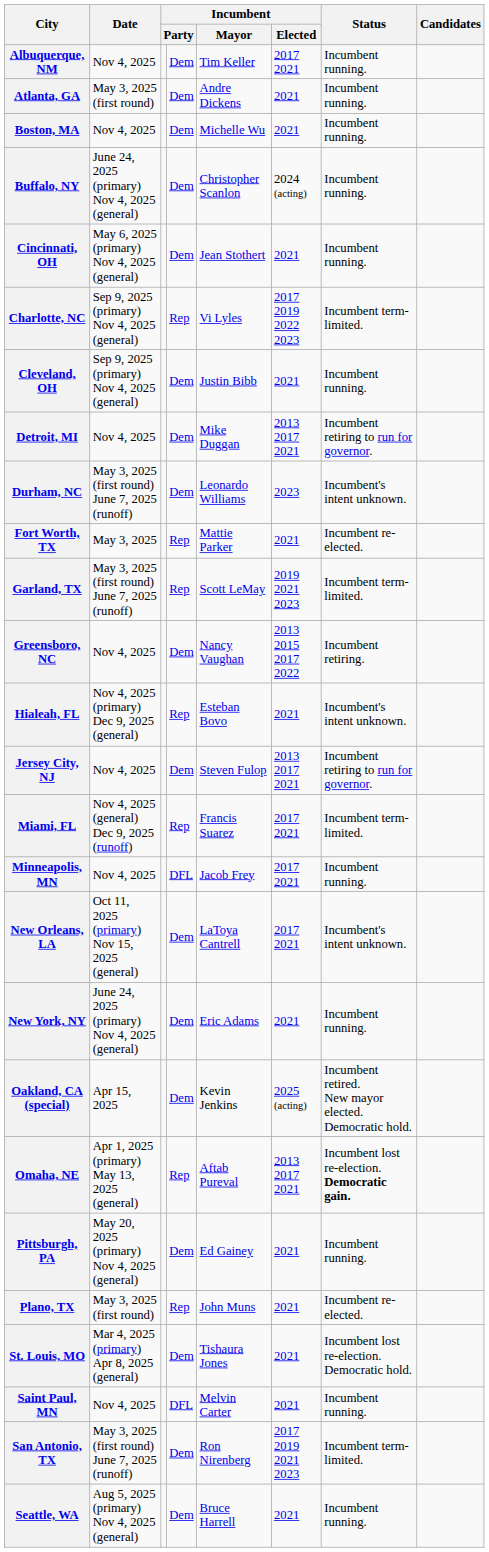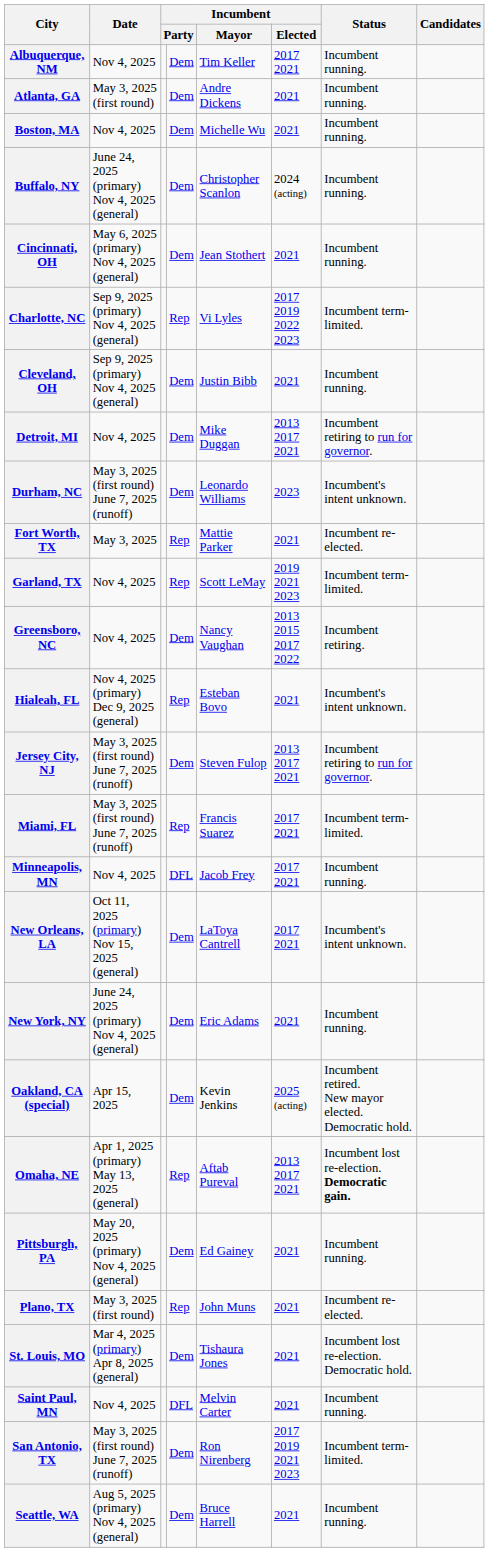(125, 589) May 3, 2025 (first round) June 7, 2025 (runoff) -> (124, 582) Nov 4, 2025
(124, 770) Nov 4, 2025 -> (125, 763) May 3, 2025 (first round) June 7, 2025 (runoff)
(124, 825) Nov 4, 2025 (general) Dec 9, 2025 (runoff) -> (125, 825) May 3, 2025 (first round) June 7, 2025 (runoff)
